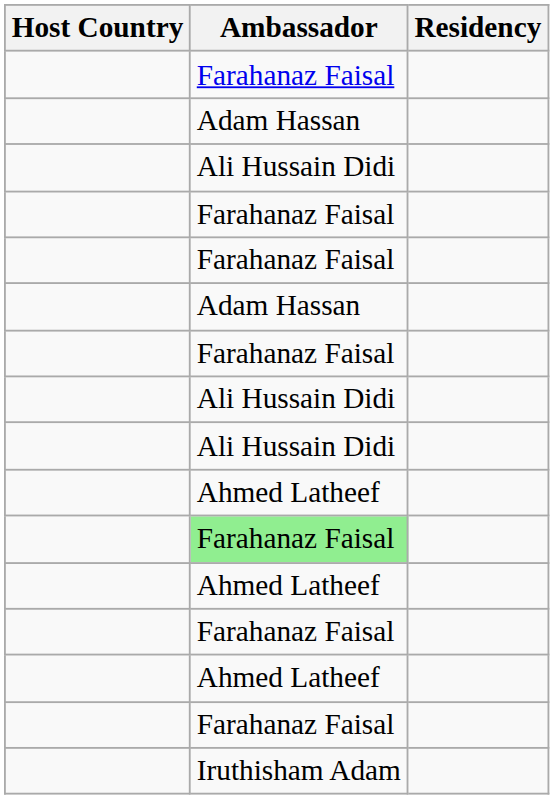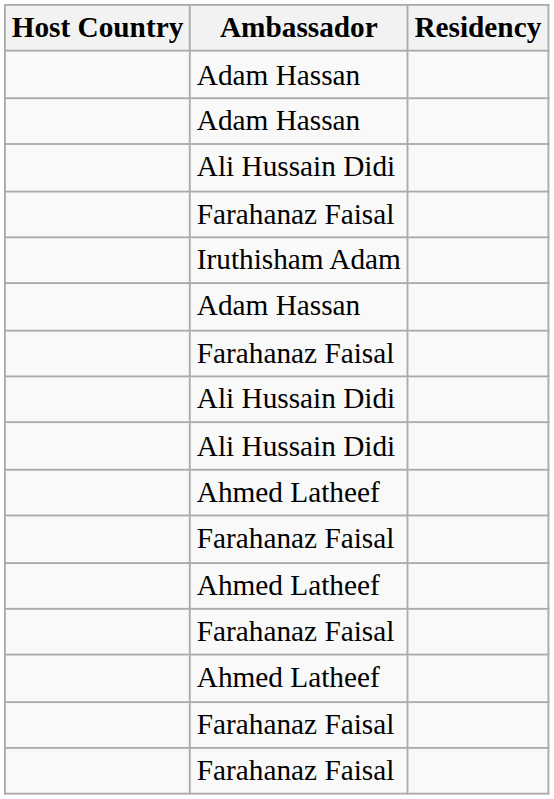(296, 74) Farahanaz Faisal -> (279, 74) Adam Hassan
(296, 259) Farahanaz Faisal -> (299, 259) Iruthisham Adam
(296, 538) lightgreen background -> (296, 538) no background
(299, 770) Iruthisham Adam -> (296, 770) Farahanaz Faisal
